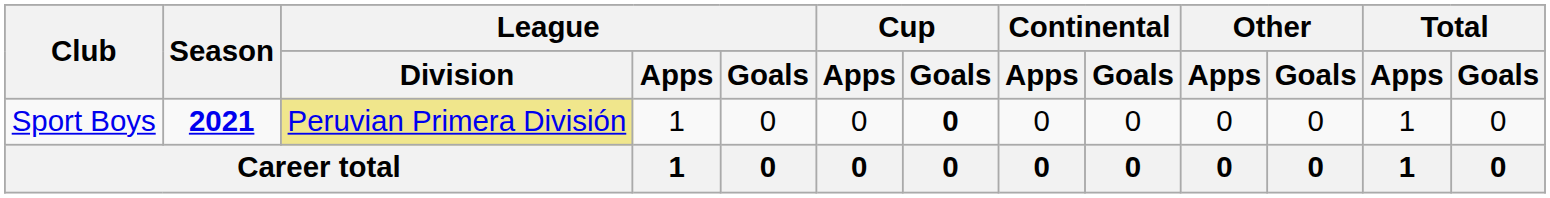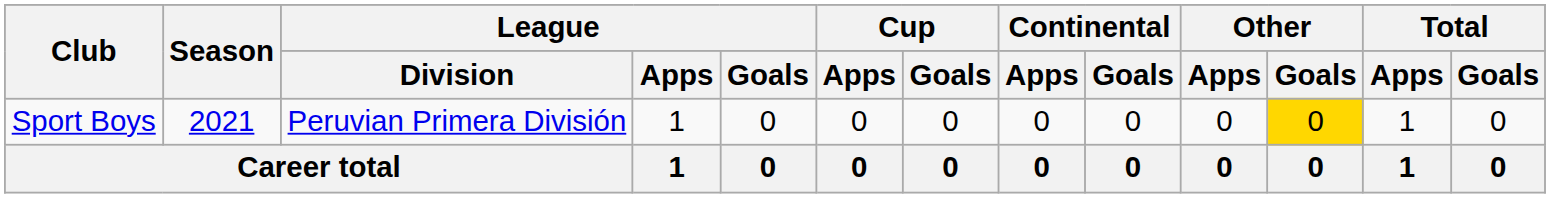(222, 121) bold -> (222, 121) normal
(457, 121) khaki background -> (457, 121) no background
(950, 121) bold -> (950, 121) normal
(1316, 121) no background -> (1316, 121) gold background
